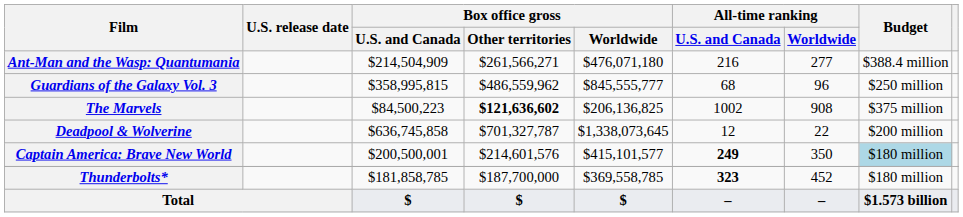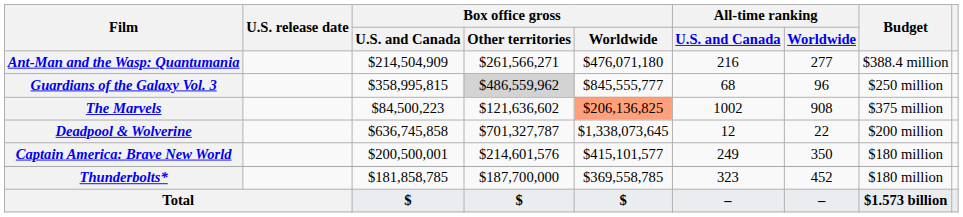(519, 85) no background -> (519, 85) lightgrey background
(519, 108) bold -> (519, 108) normal
(623, 108) no background -> (623, 108) lightsalmon background
(728, 154) bold -> (728, 154) normal
(906, 154) lightblue background -> (906, 154) no background
(728, 177) bold -> (728, 177) normal
